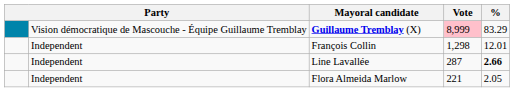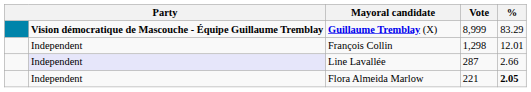(169, 29) normal -> (177, 29) bold
(458, 29) pink background -> (475, 29) no background
(57, 62) no background -> (57, 62) lavender background
(493, 62) bold -> (509, 62) normal
(493, 78) normal -> (509, 78) bold
